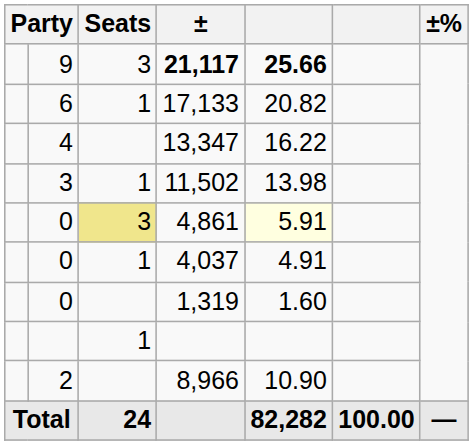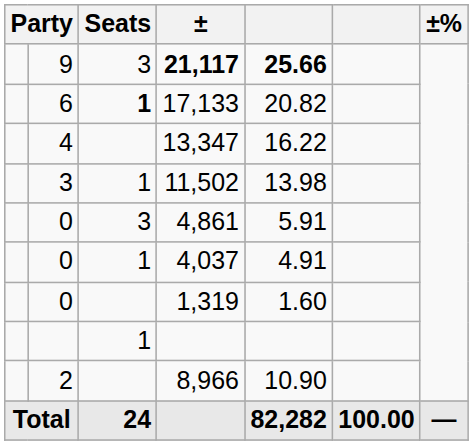(144, 103) normal -> (144, 103) bold
(144, 222) khaki background -> (144, 222) no background
(303, 222) lightyellow background -> (303, 222) no background
